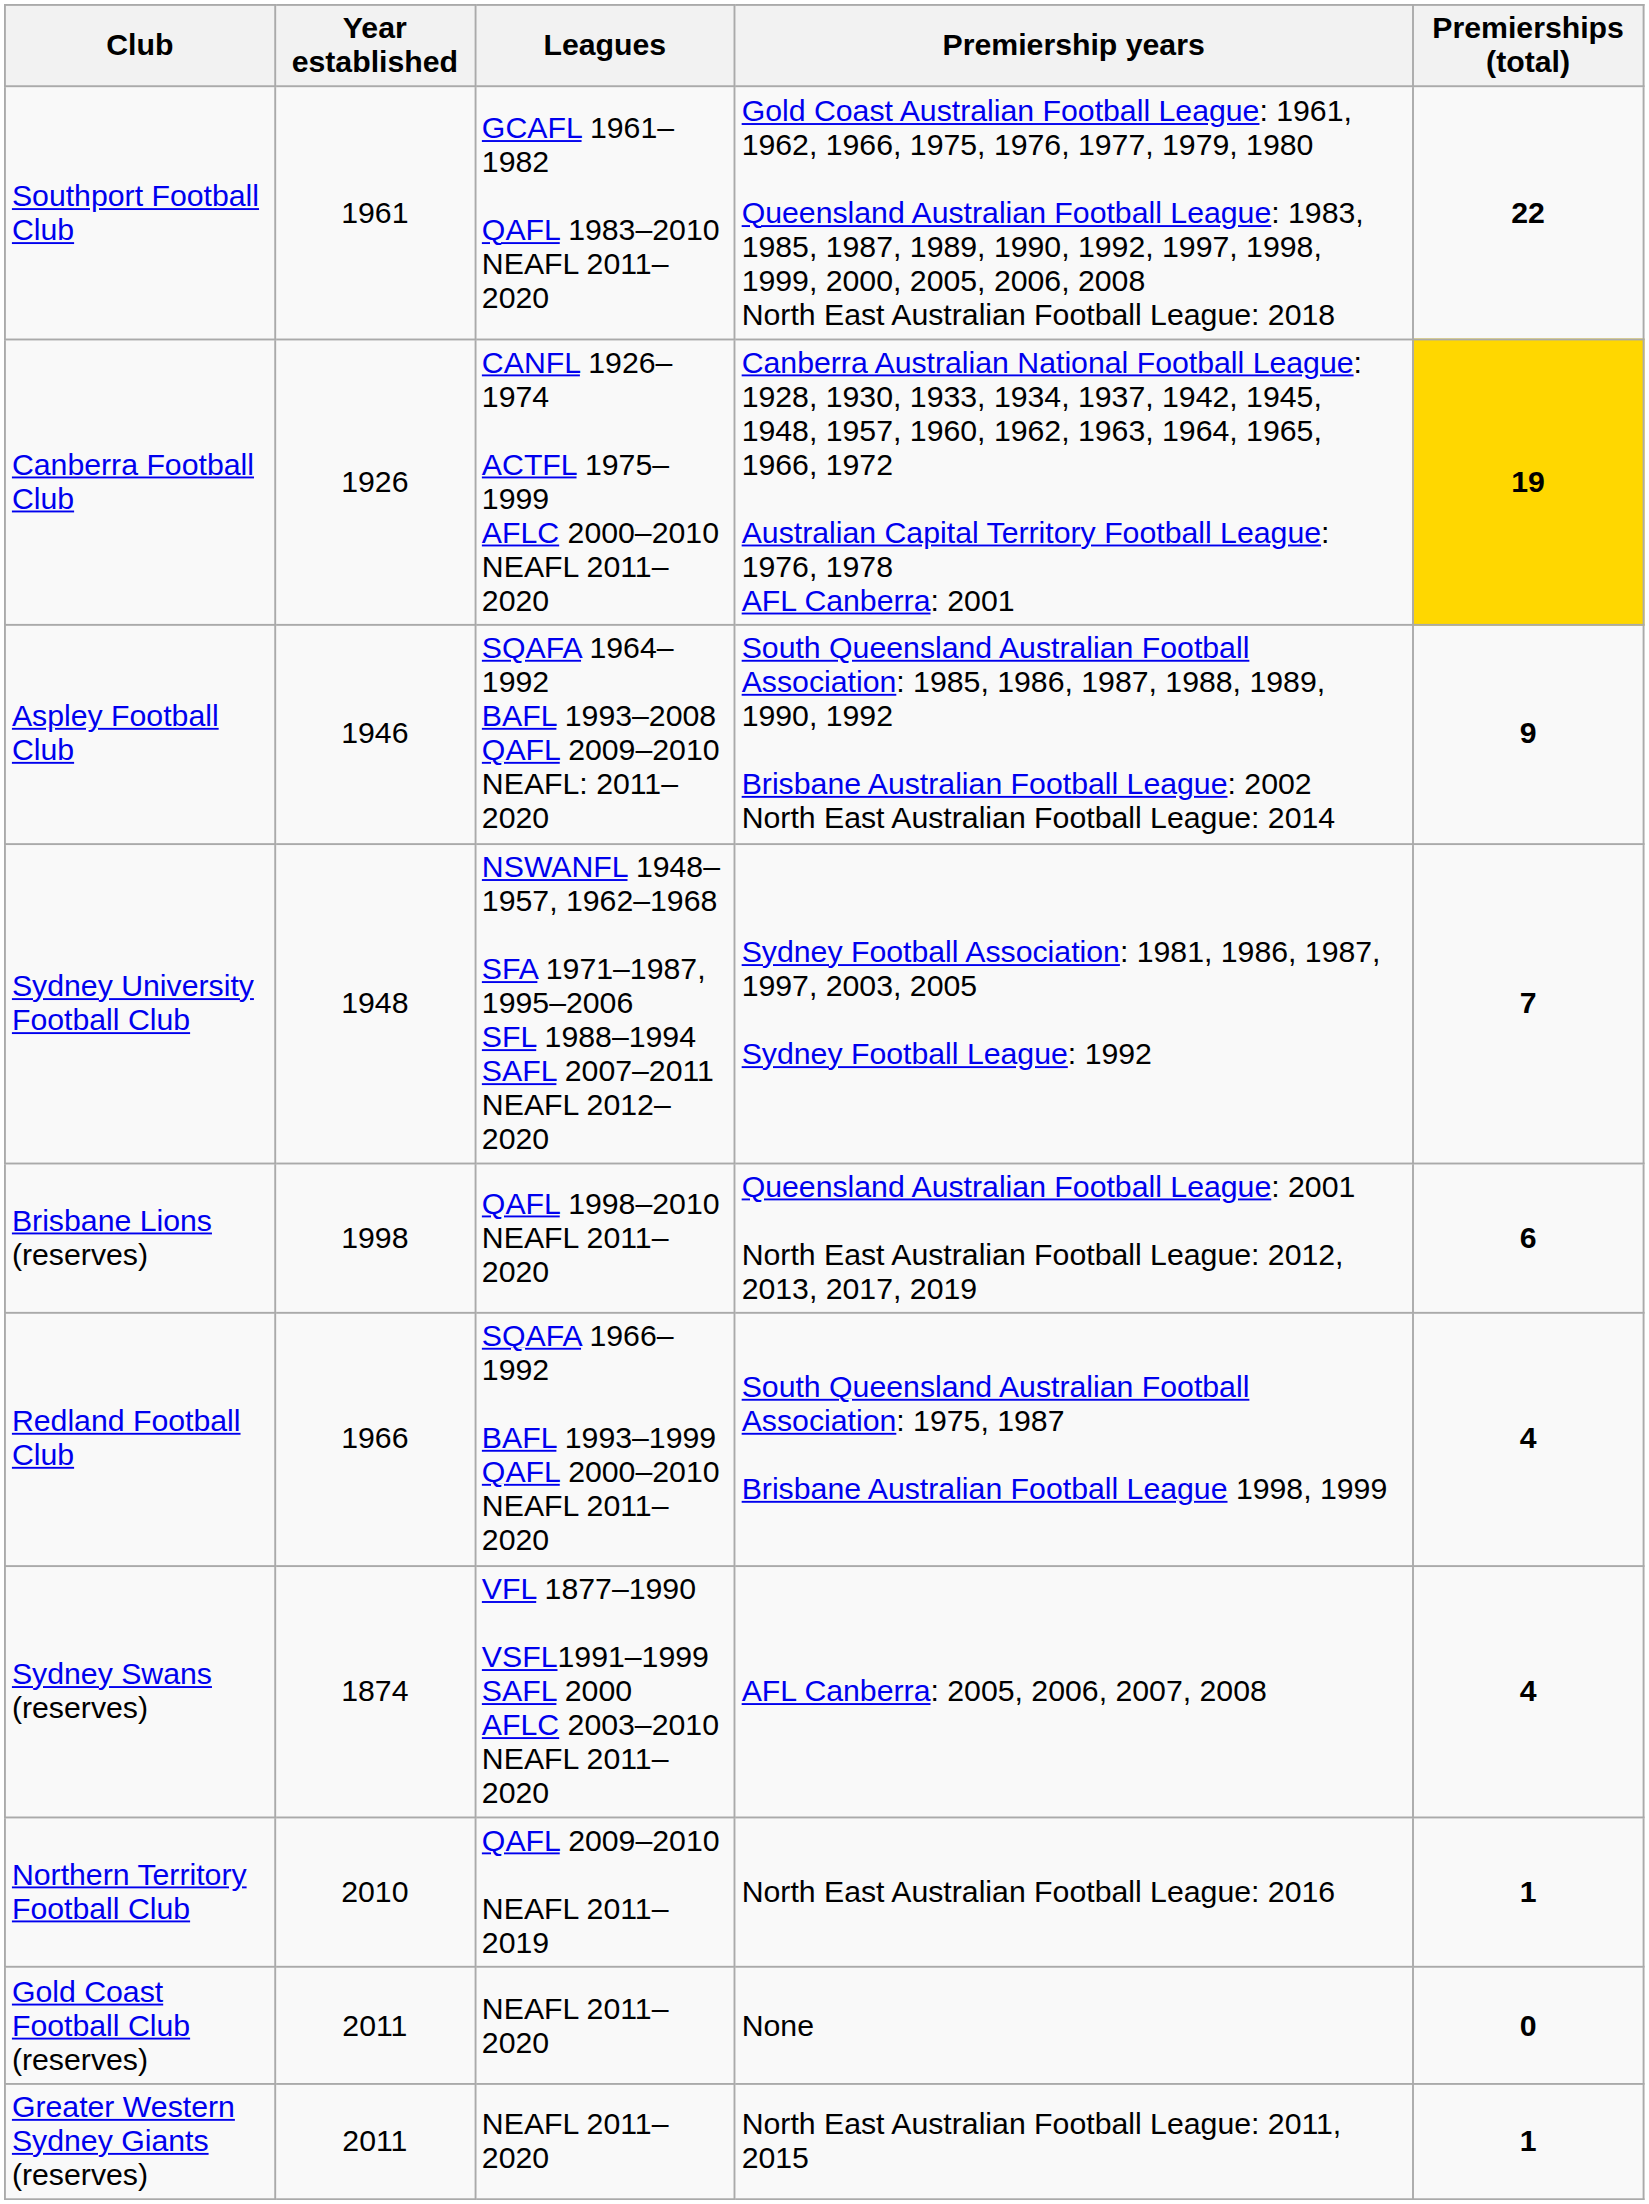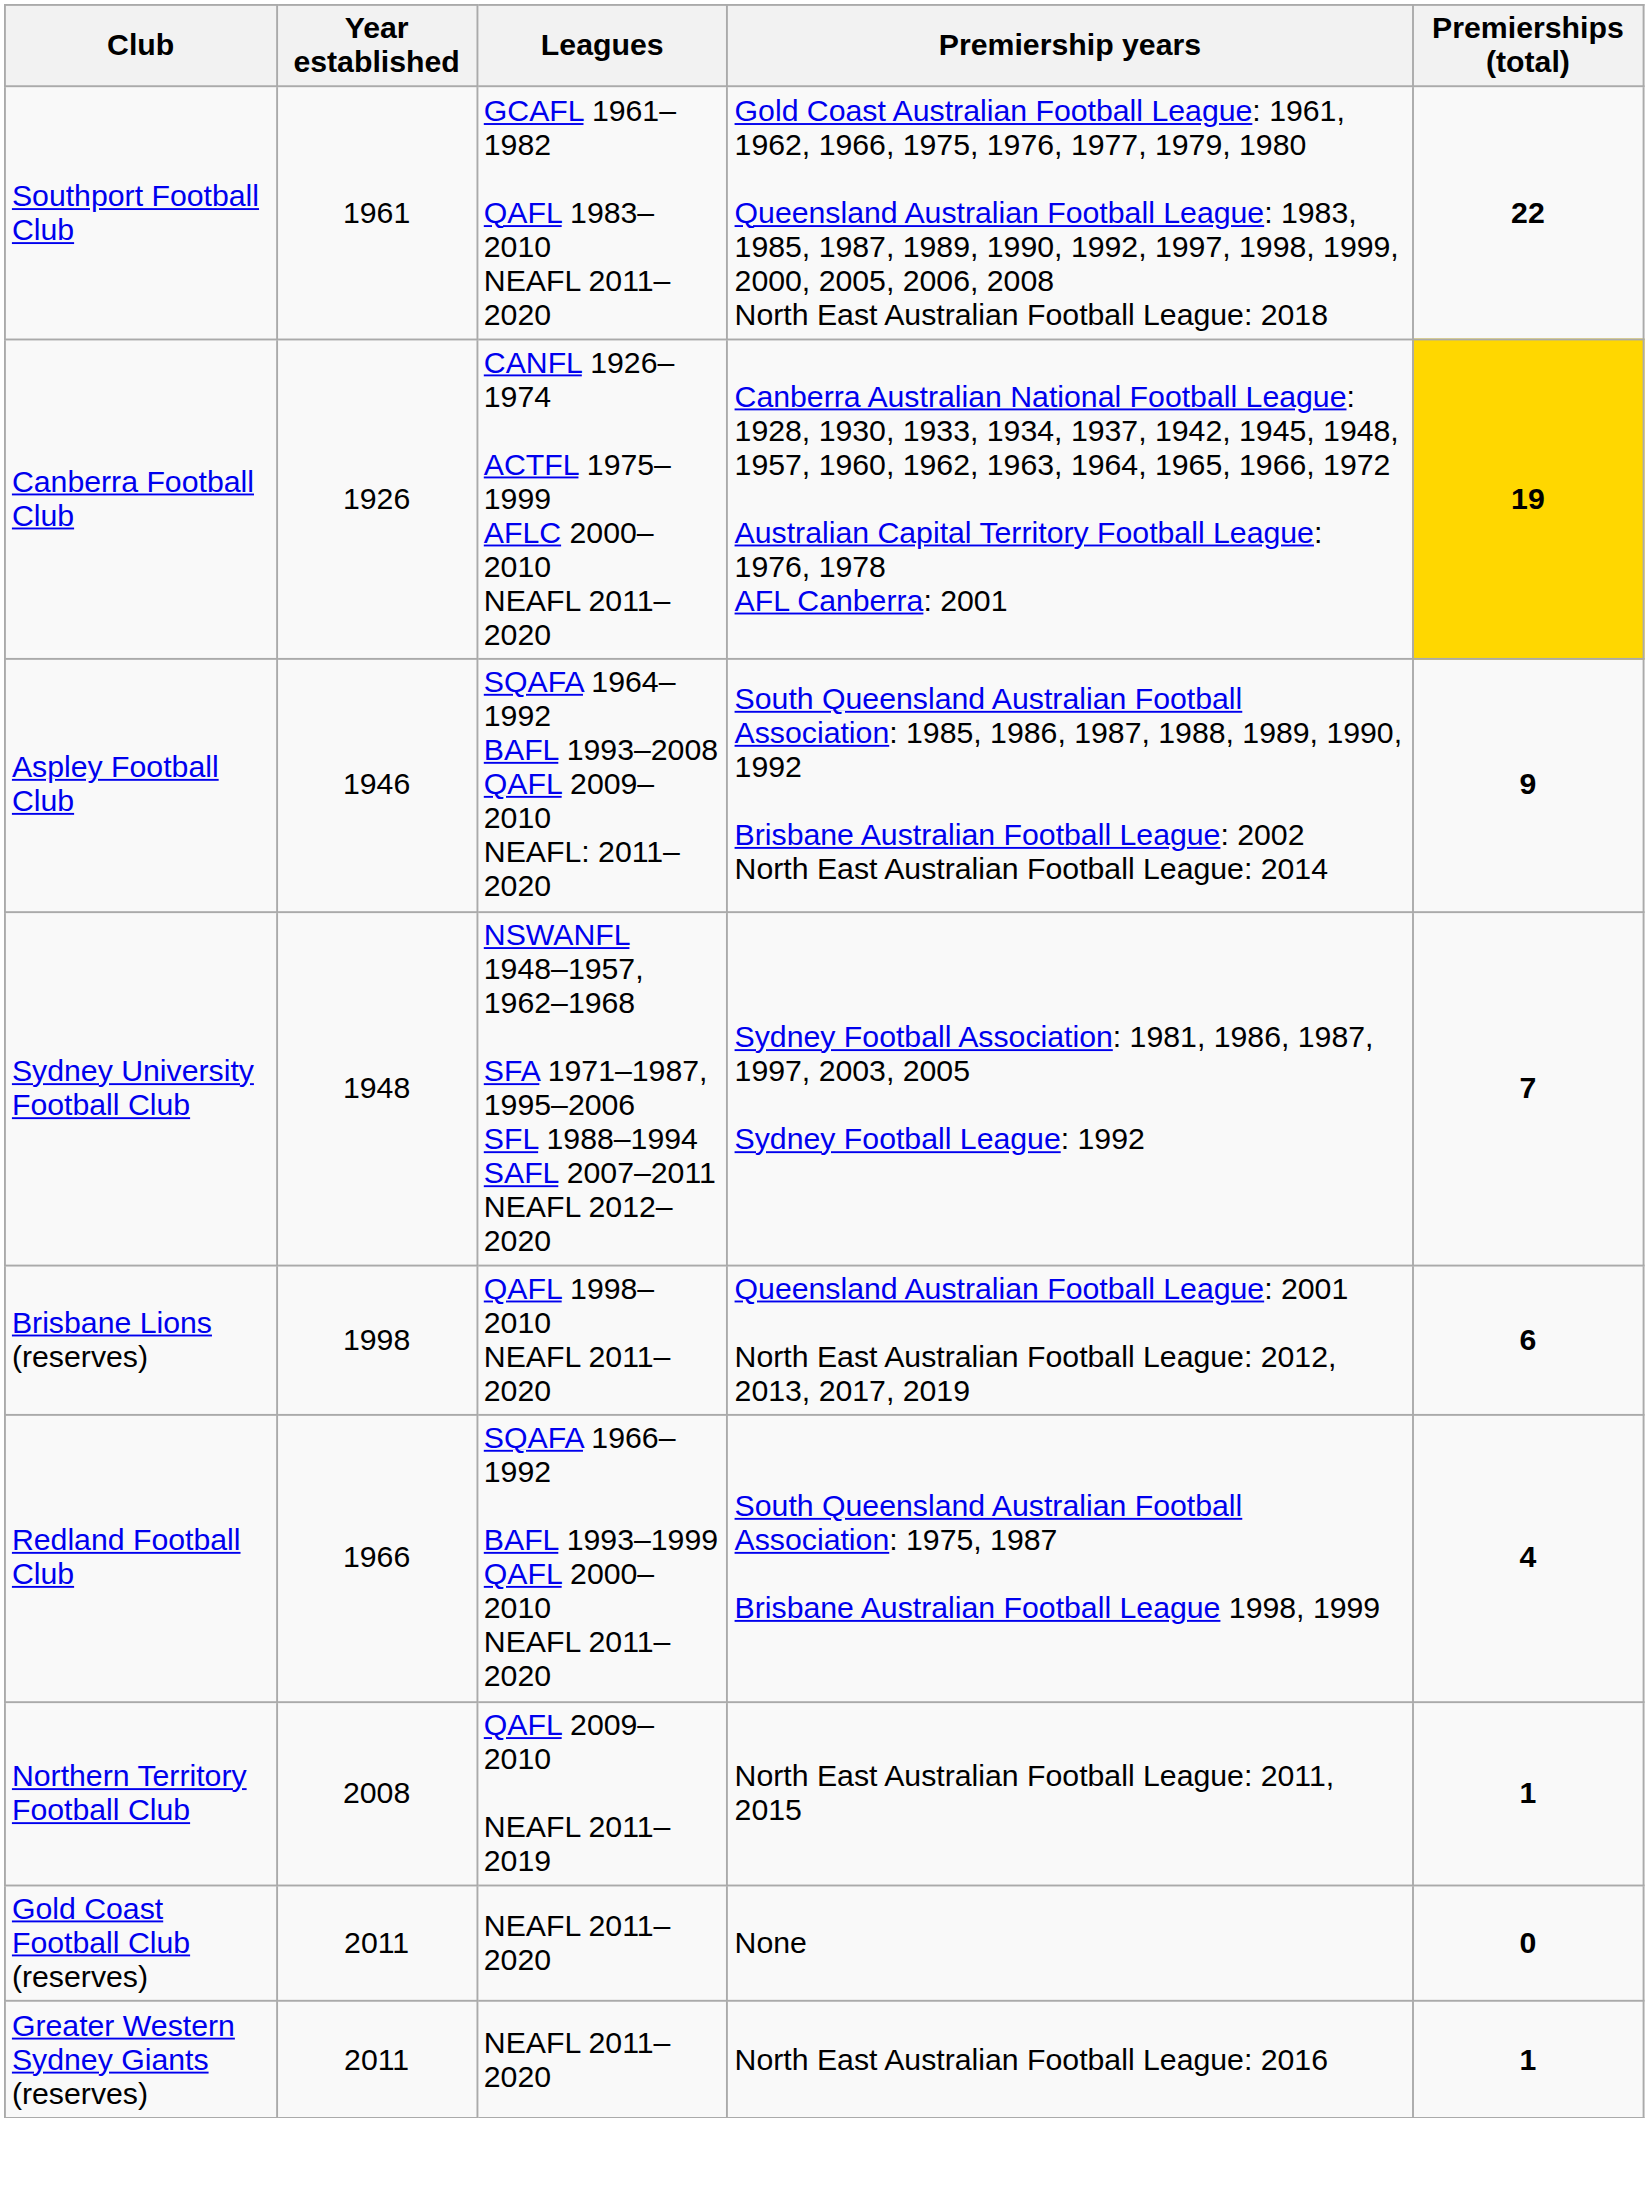- row: (112, 1690)
(375, 1892) 2010 -> (377, 1793) 2008
(1038, 1892) North East Australian Football League: 2016 -> (1034, 1793) North East Australian Football League: 2011, 2015
(1041, 2141) North East Australian Football League: 2011, 2015 -> (1031, 2059) North East Australian Football League: 2016
